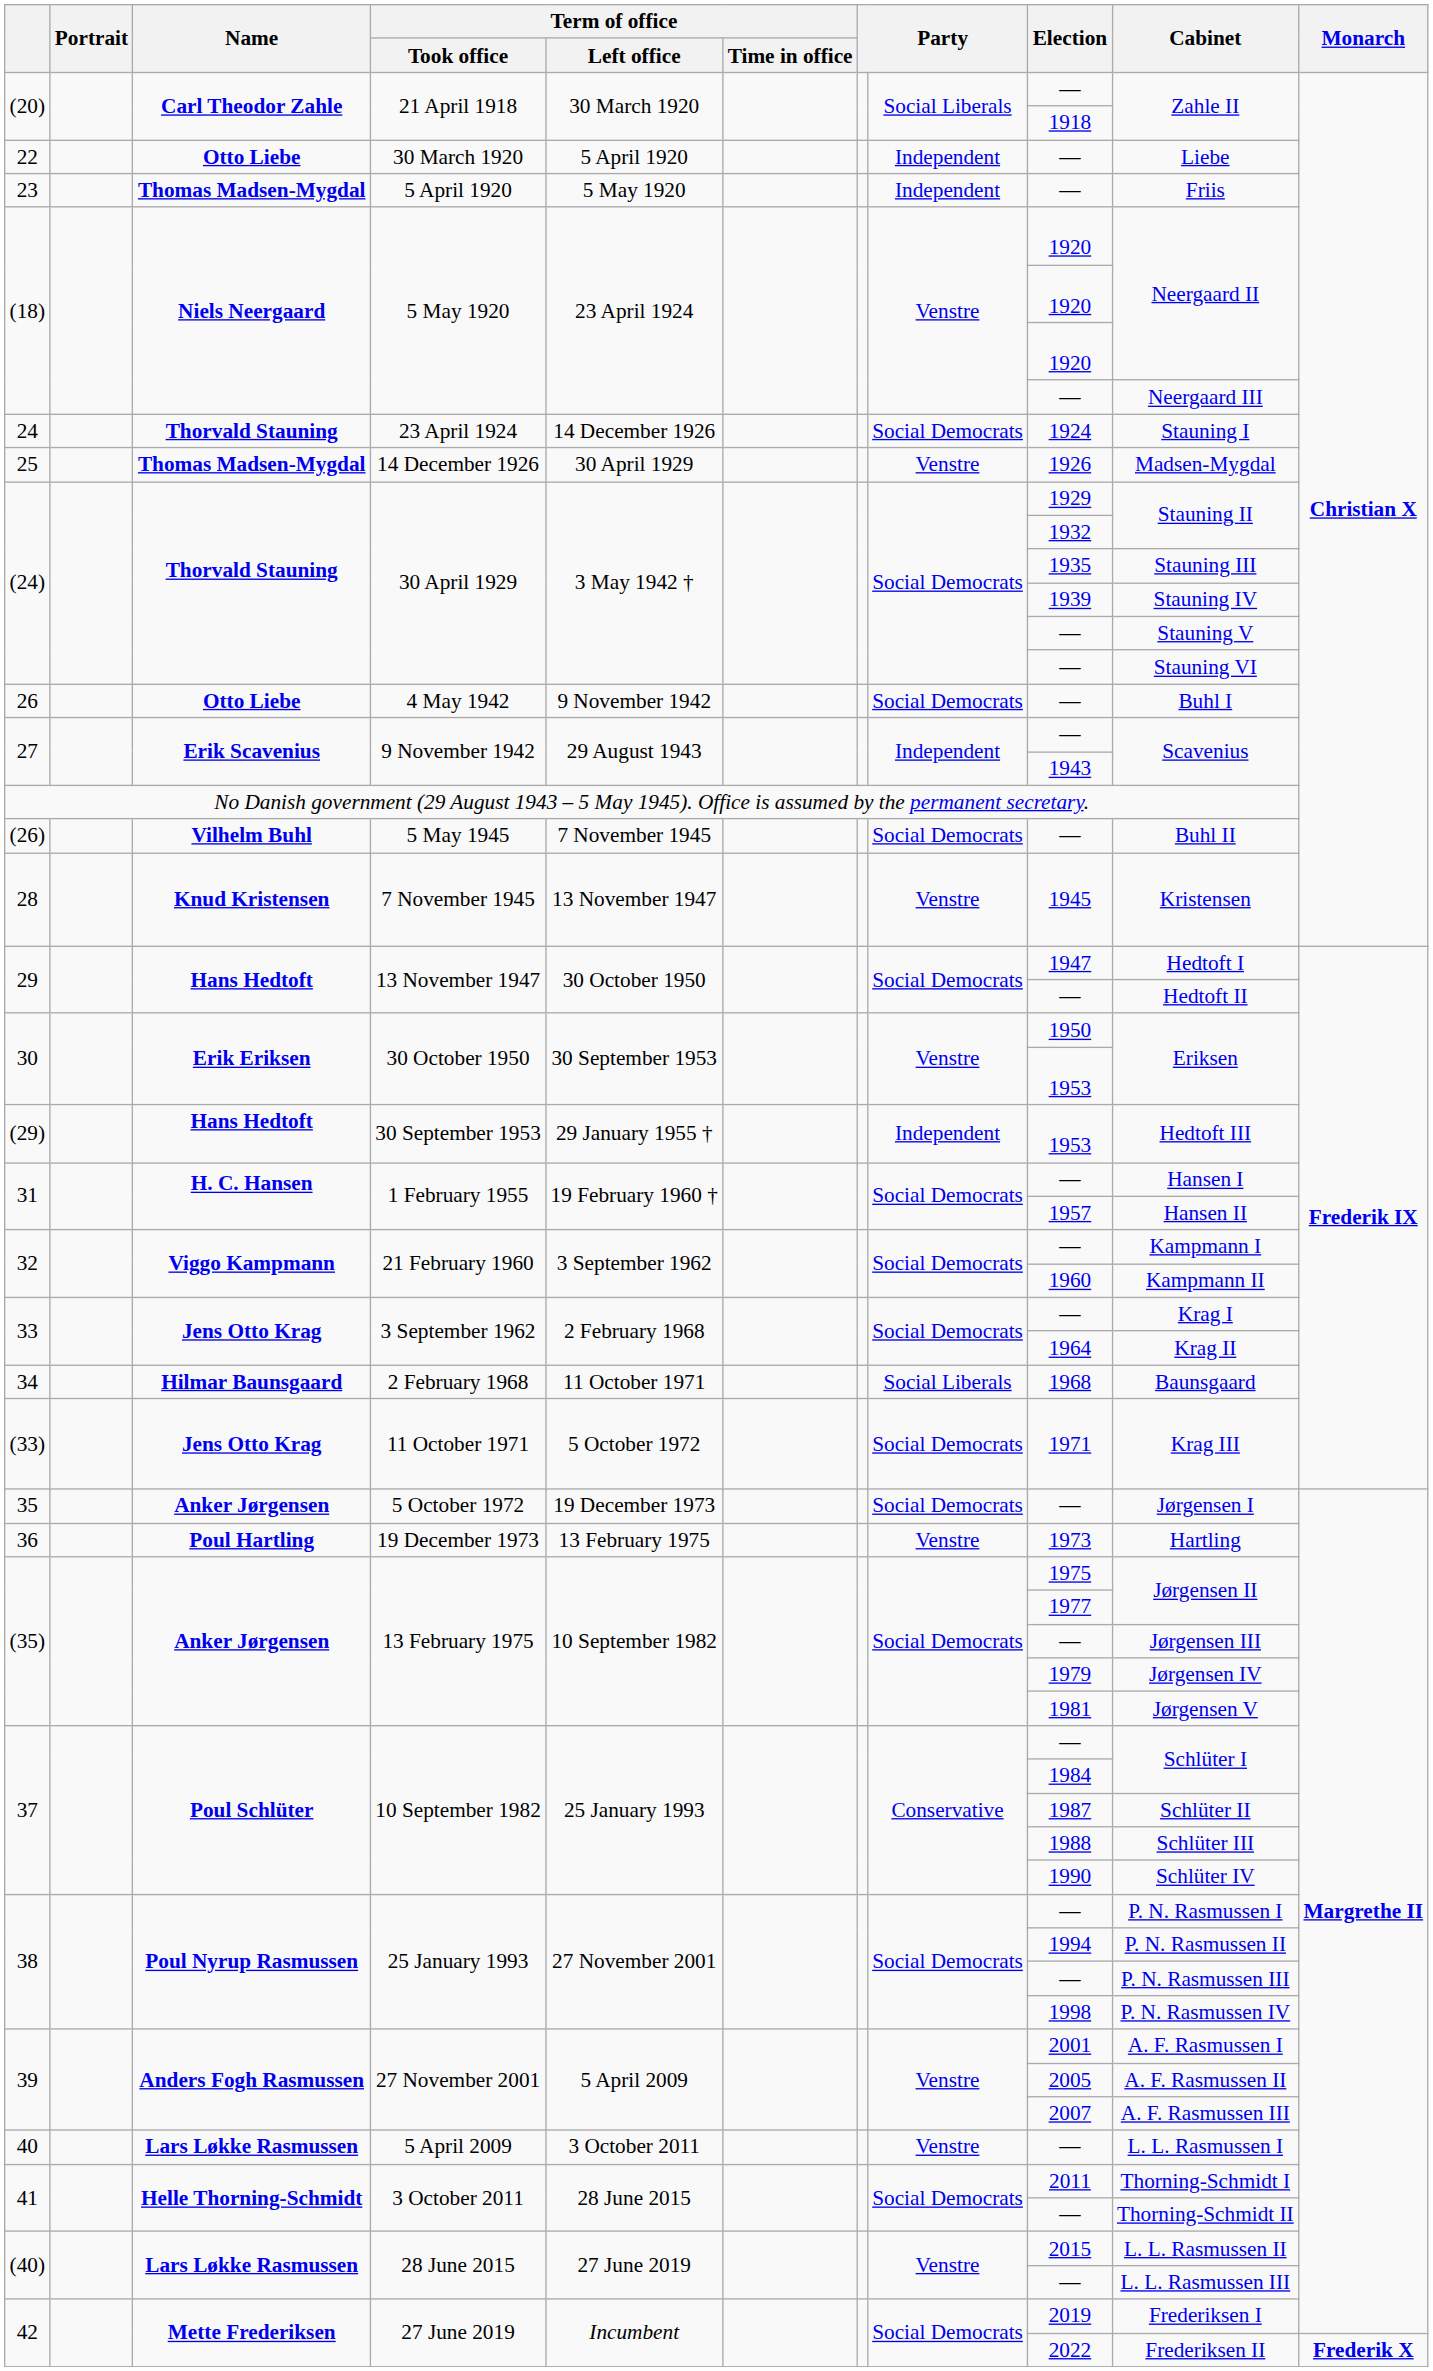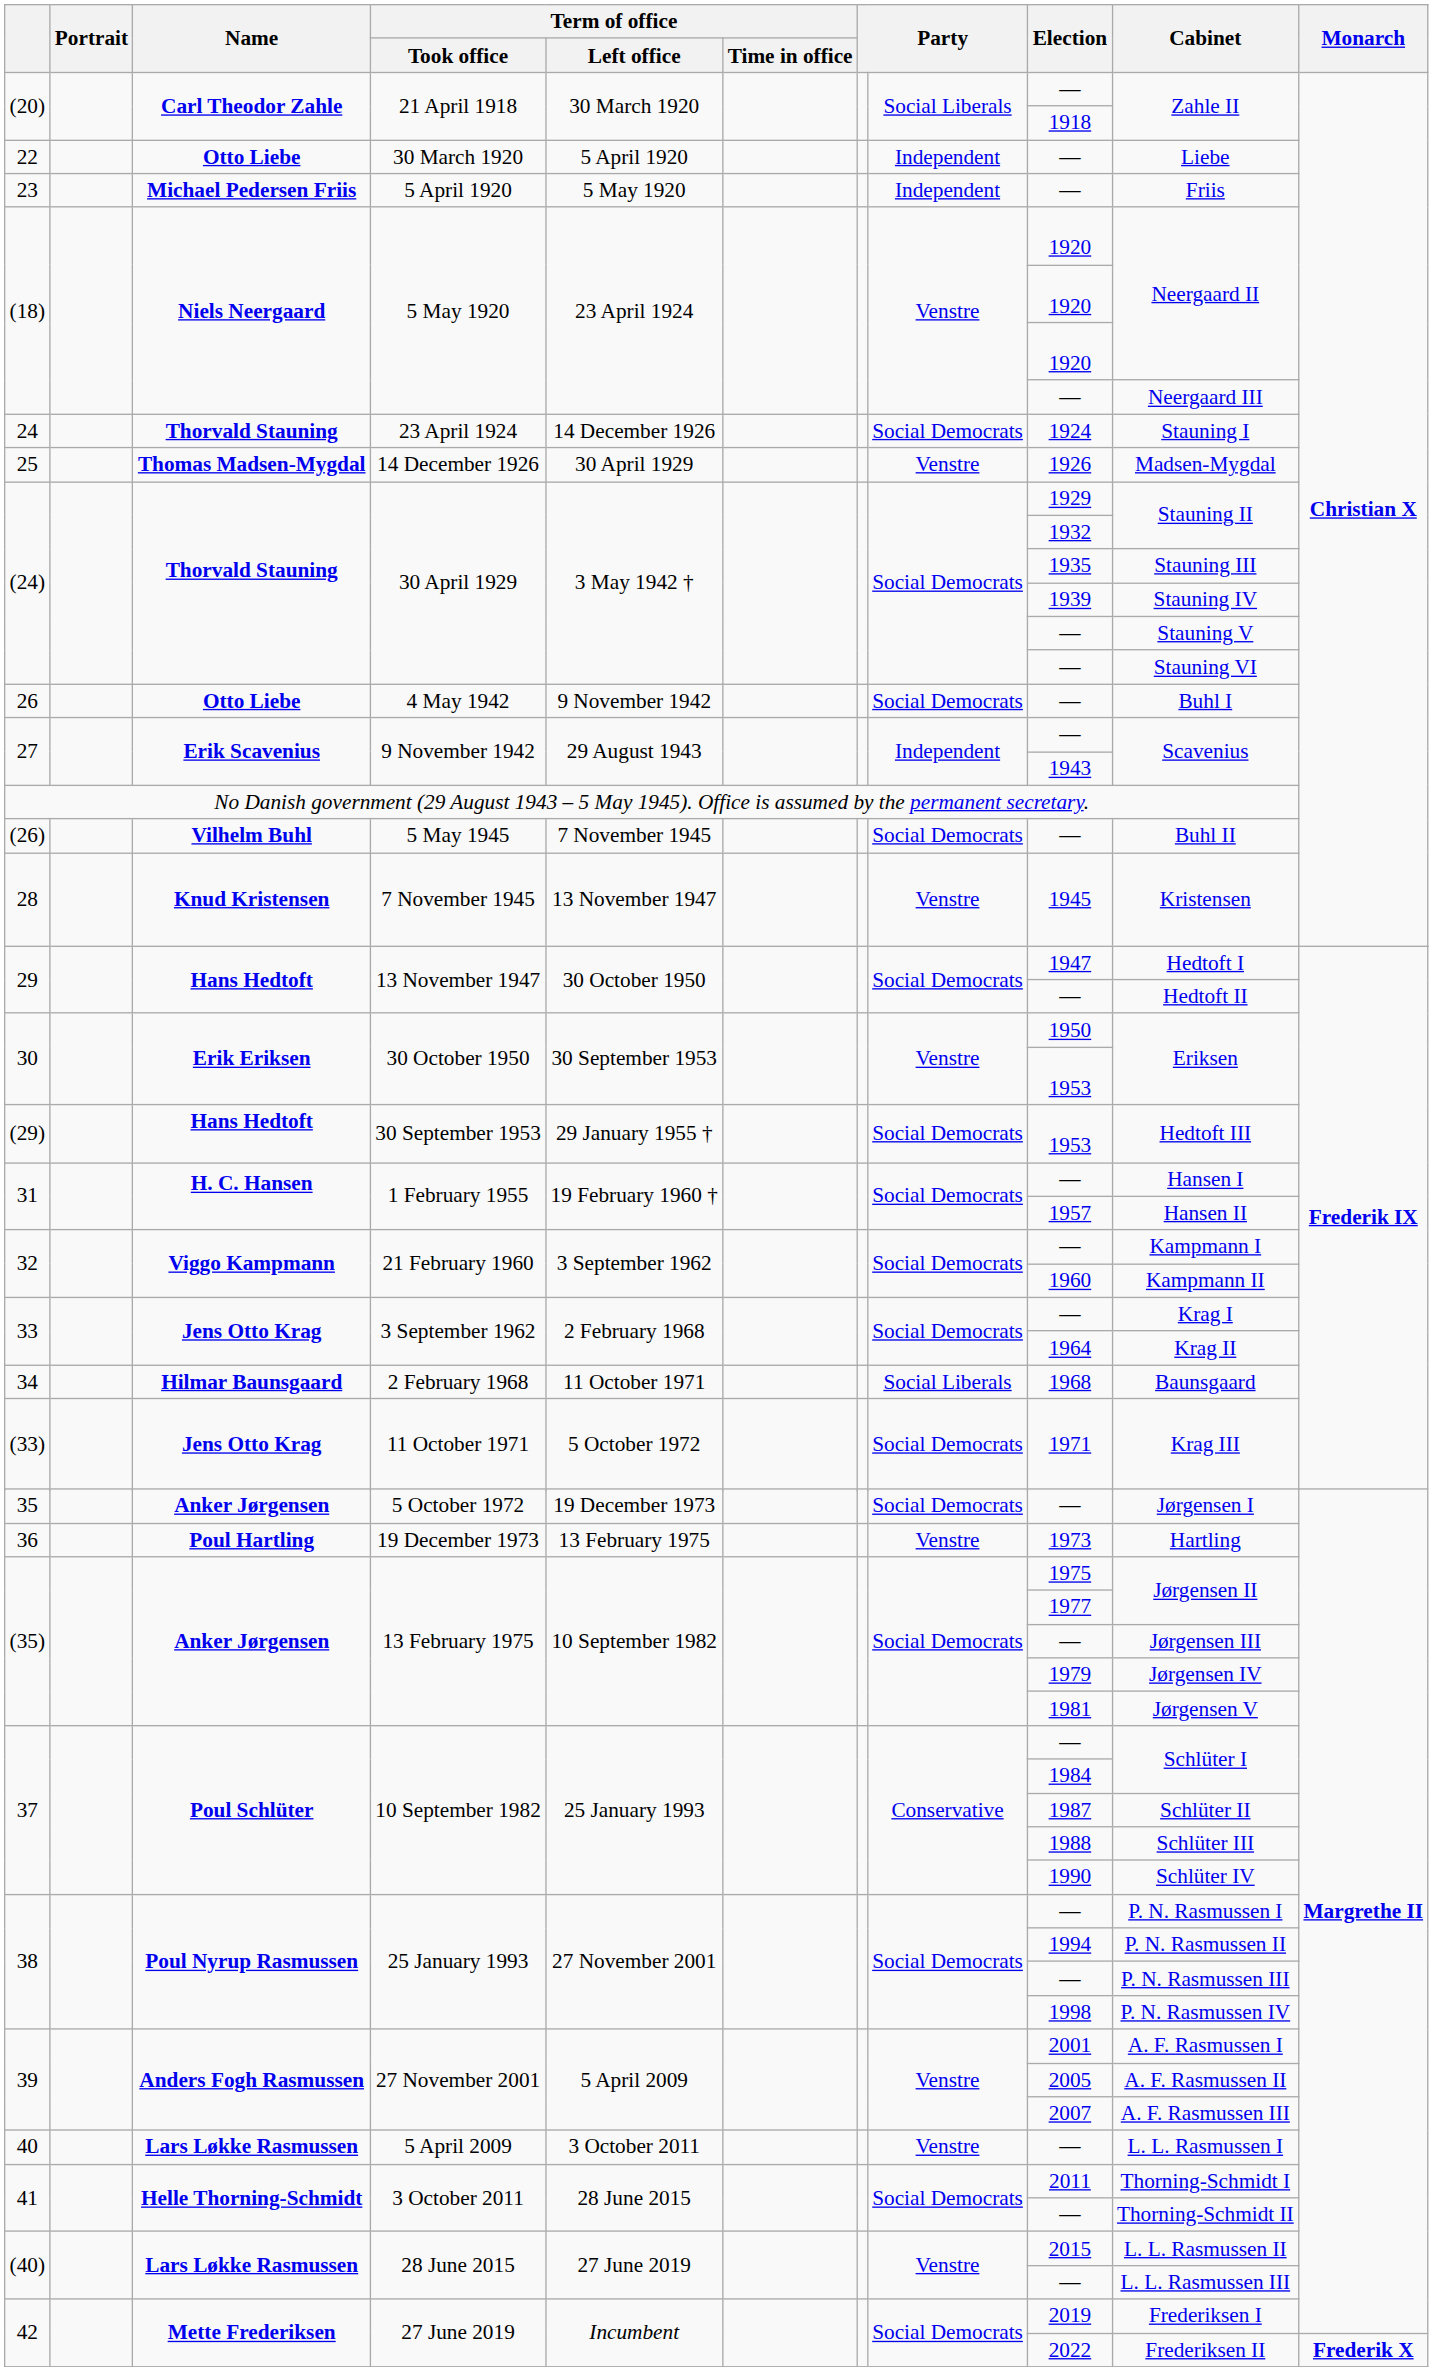(252, 190) Thomas Madsen-Mygdal -> (252, 190) Michael Pedersen Friis
(948, 1133) Independent -> (948, 1133) Social Democrats
